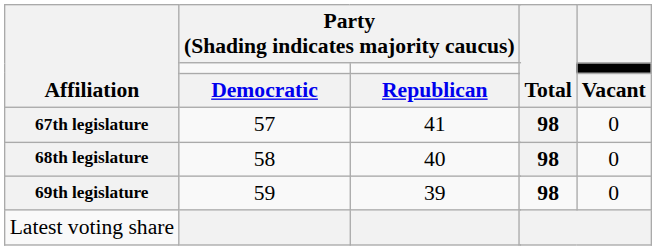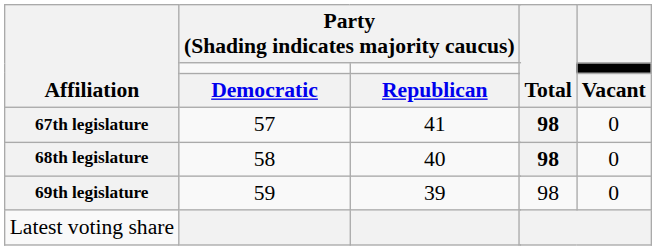(548, 192) bold -> (548, 192) normal
